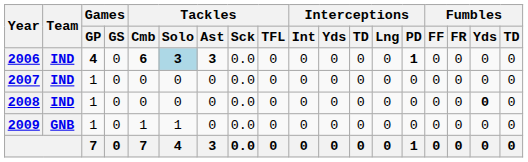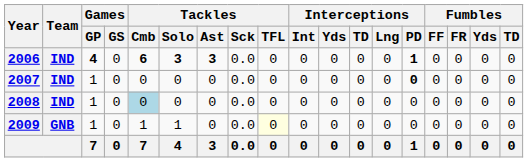(178, 59) lightblue background -> (178, 59) no background
(414, 81) normal -> (414, 81) bold
(143, 103) no background -> (143, 103) lightblue background
(485, 103) bold -> (485, 103) normal
(273, 125) no background -> (273, 125) lightyellow background
